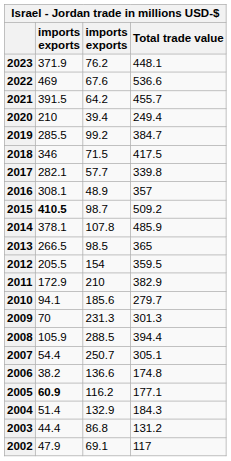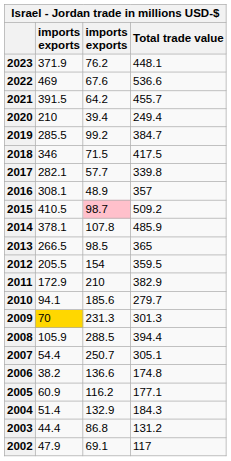(52, 209) bold -> (52, 209) normal
(97, 209) no background -> (97, 209) pink background
(44, 318) no background -> (44, 318) gold background
(49, 391) bold -> (49, 391) normal
